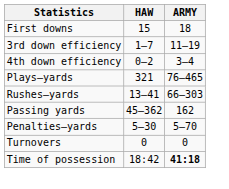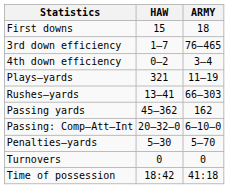(185, 45) 11–19 -> (203, 45) 76–465
(185, 78) 76–465 -> (203, 78) 11–19
+ row: (70, 127)
(185, 159) bold -> (203, 176) normal
